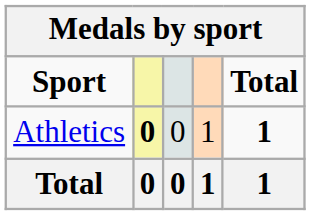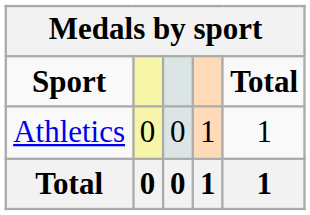(148, 132) bold -> (148, 132) normal
(264, 132) bold -> (264, 132) normal
